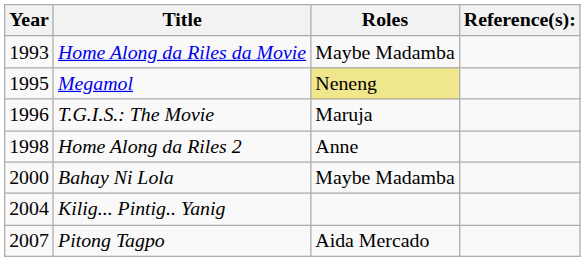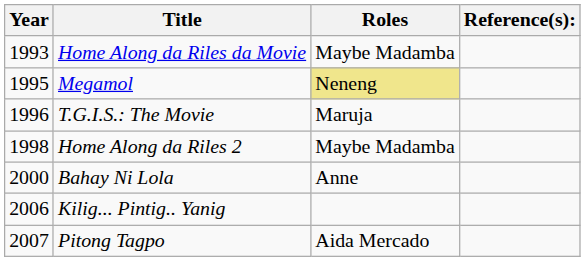(337, 146) Anne -> (385, 146) Maybe Madamba
(385, 177) Maybe Madamba -> (337, 177) Anne
(29, 209) 2004 -> (29, 209) 2006
